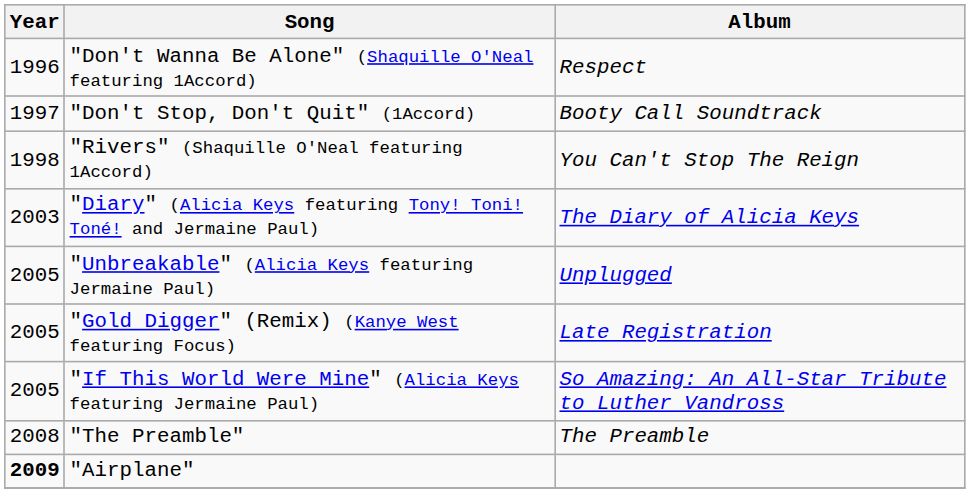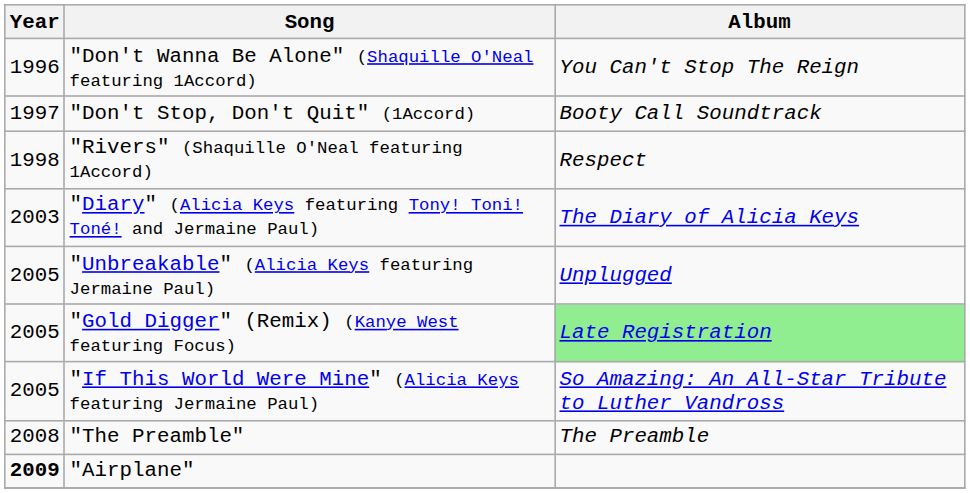(603, 68) Respect -> (709, 68) You Can't Stop The Reign
(709, 159) You Can't Stop The Reign -> (603, 159) Respect
(666, 333) no background -> (666, 333) lightgreen background
